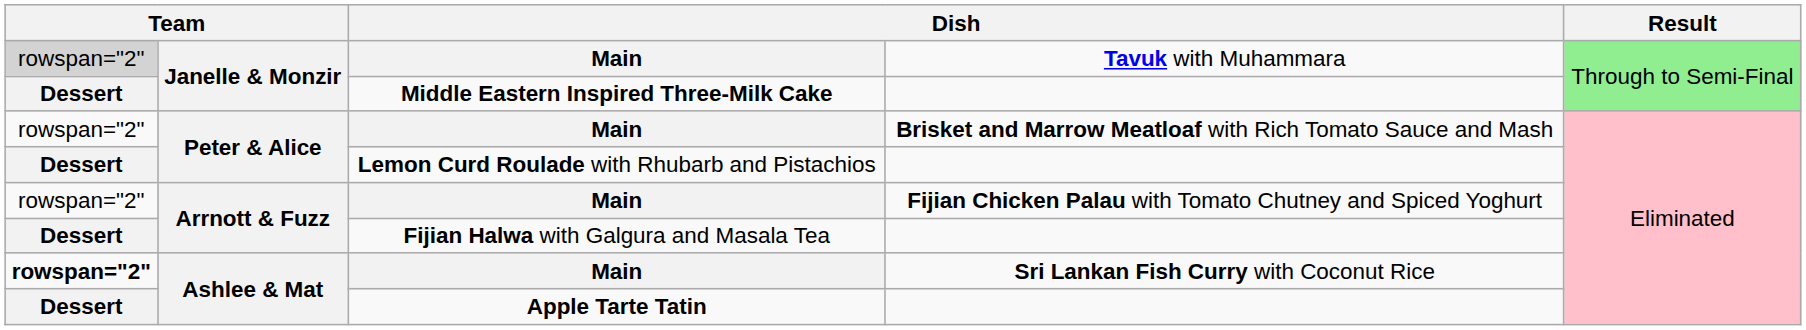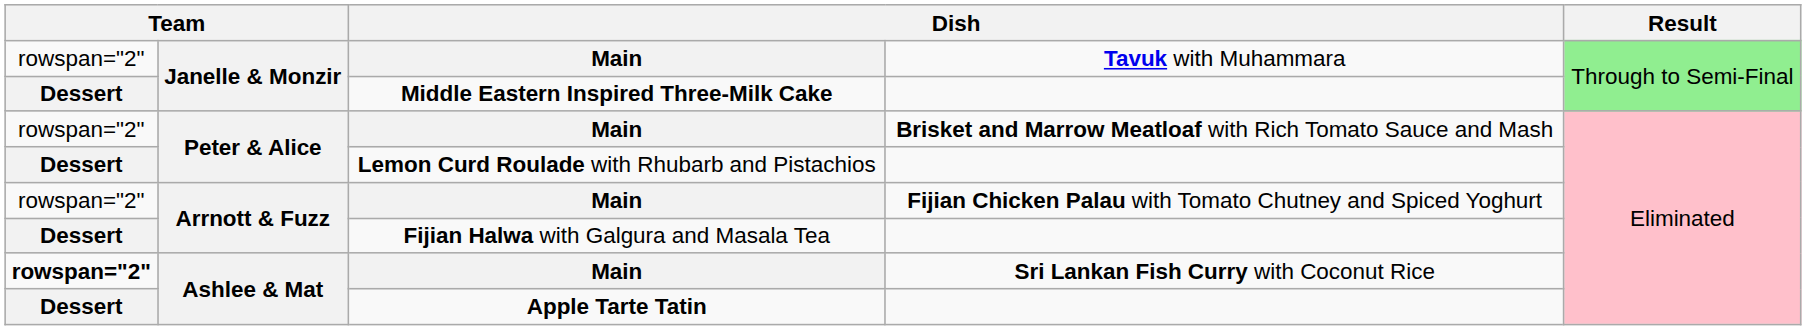(81, 58) lightgrey background -> (81, 58) no background
